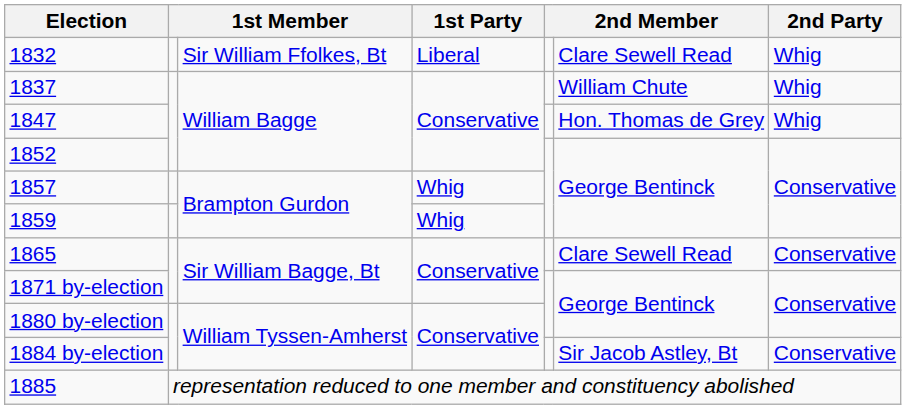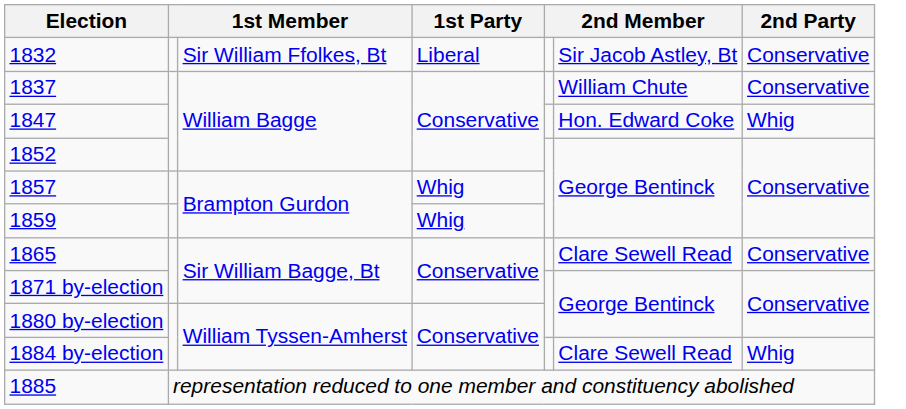(645, 54) Clare Sewell Read -> (648, 54) Sir Jacob Astley, Bt
(798, 54) Whig -> (808, 54) Conservative
(798, 87) Whig -> (808, 87) Conservative
(661, 120) Hon. Thomas de Grey -> (646, 120) Hon. Edward Coke
(648, 353) Sir Jacob Astley, Bt -> (645, 353) Clare Sewell Read
(835, 353) Conservative -> (771, 353) Whig
